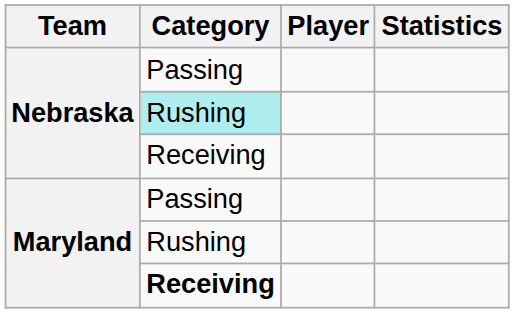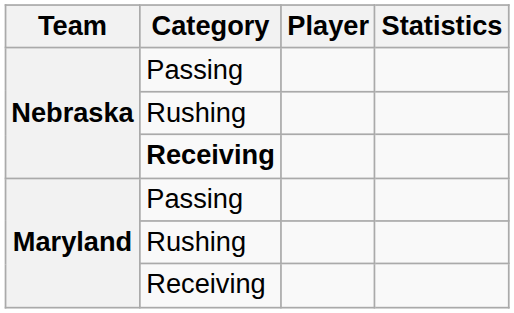(196, 112) paleturquoise background -> (196, 112) no background
(206, 155) normal -> (211, 155) bold
(211, 285) bold -> (206, 285) normal
